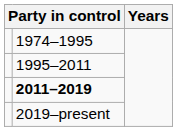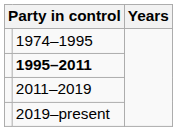(54, 65) normal -> (54, 65) bold
(54, 89) bold -> (54, 89) normal
